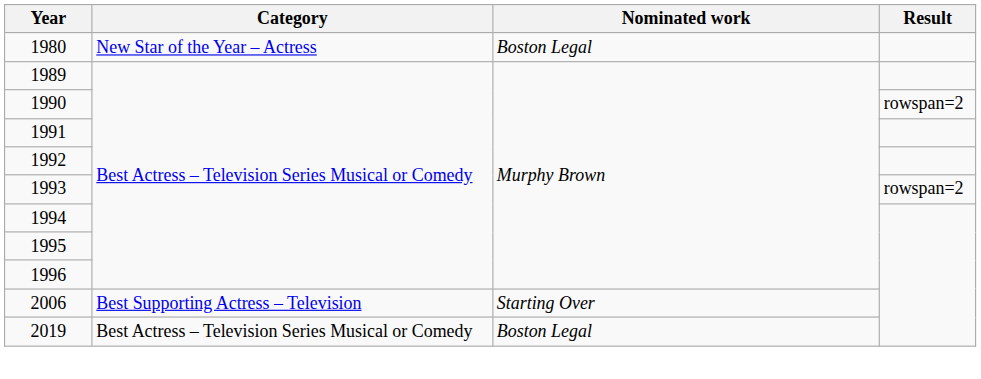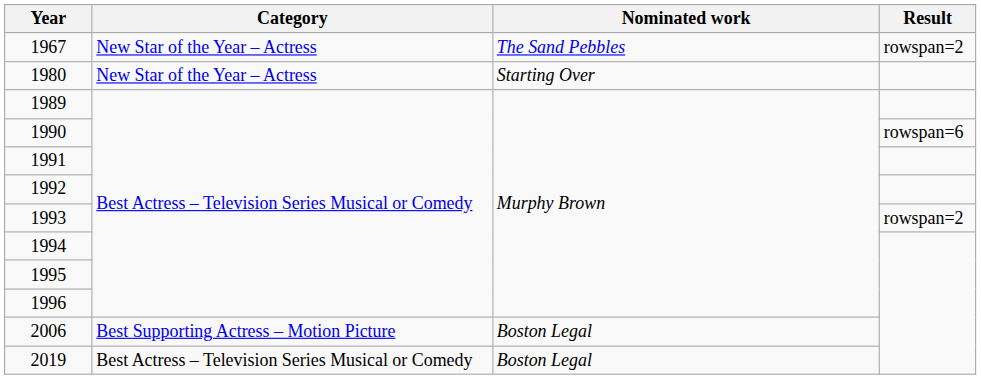+ row: (48, 47)
(544, 47) Boston Legal -> (546, 75) Starting Over
(924, 103) rowspan=2 -> (924, 132) rowspan=6
(229, 302) Best Supporting Actress – Television -> (246, 331) Best Supporting Actress – Motion Picture
(546, 302) Starting Over -> (544, 331) Boston Legal
